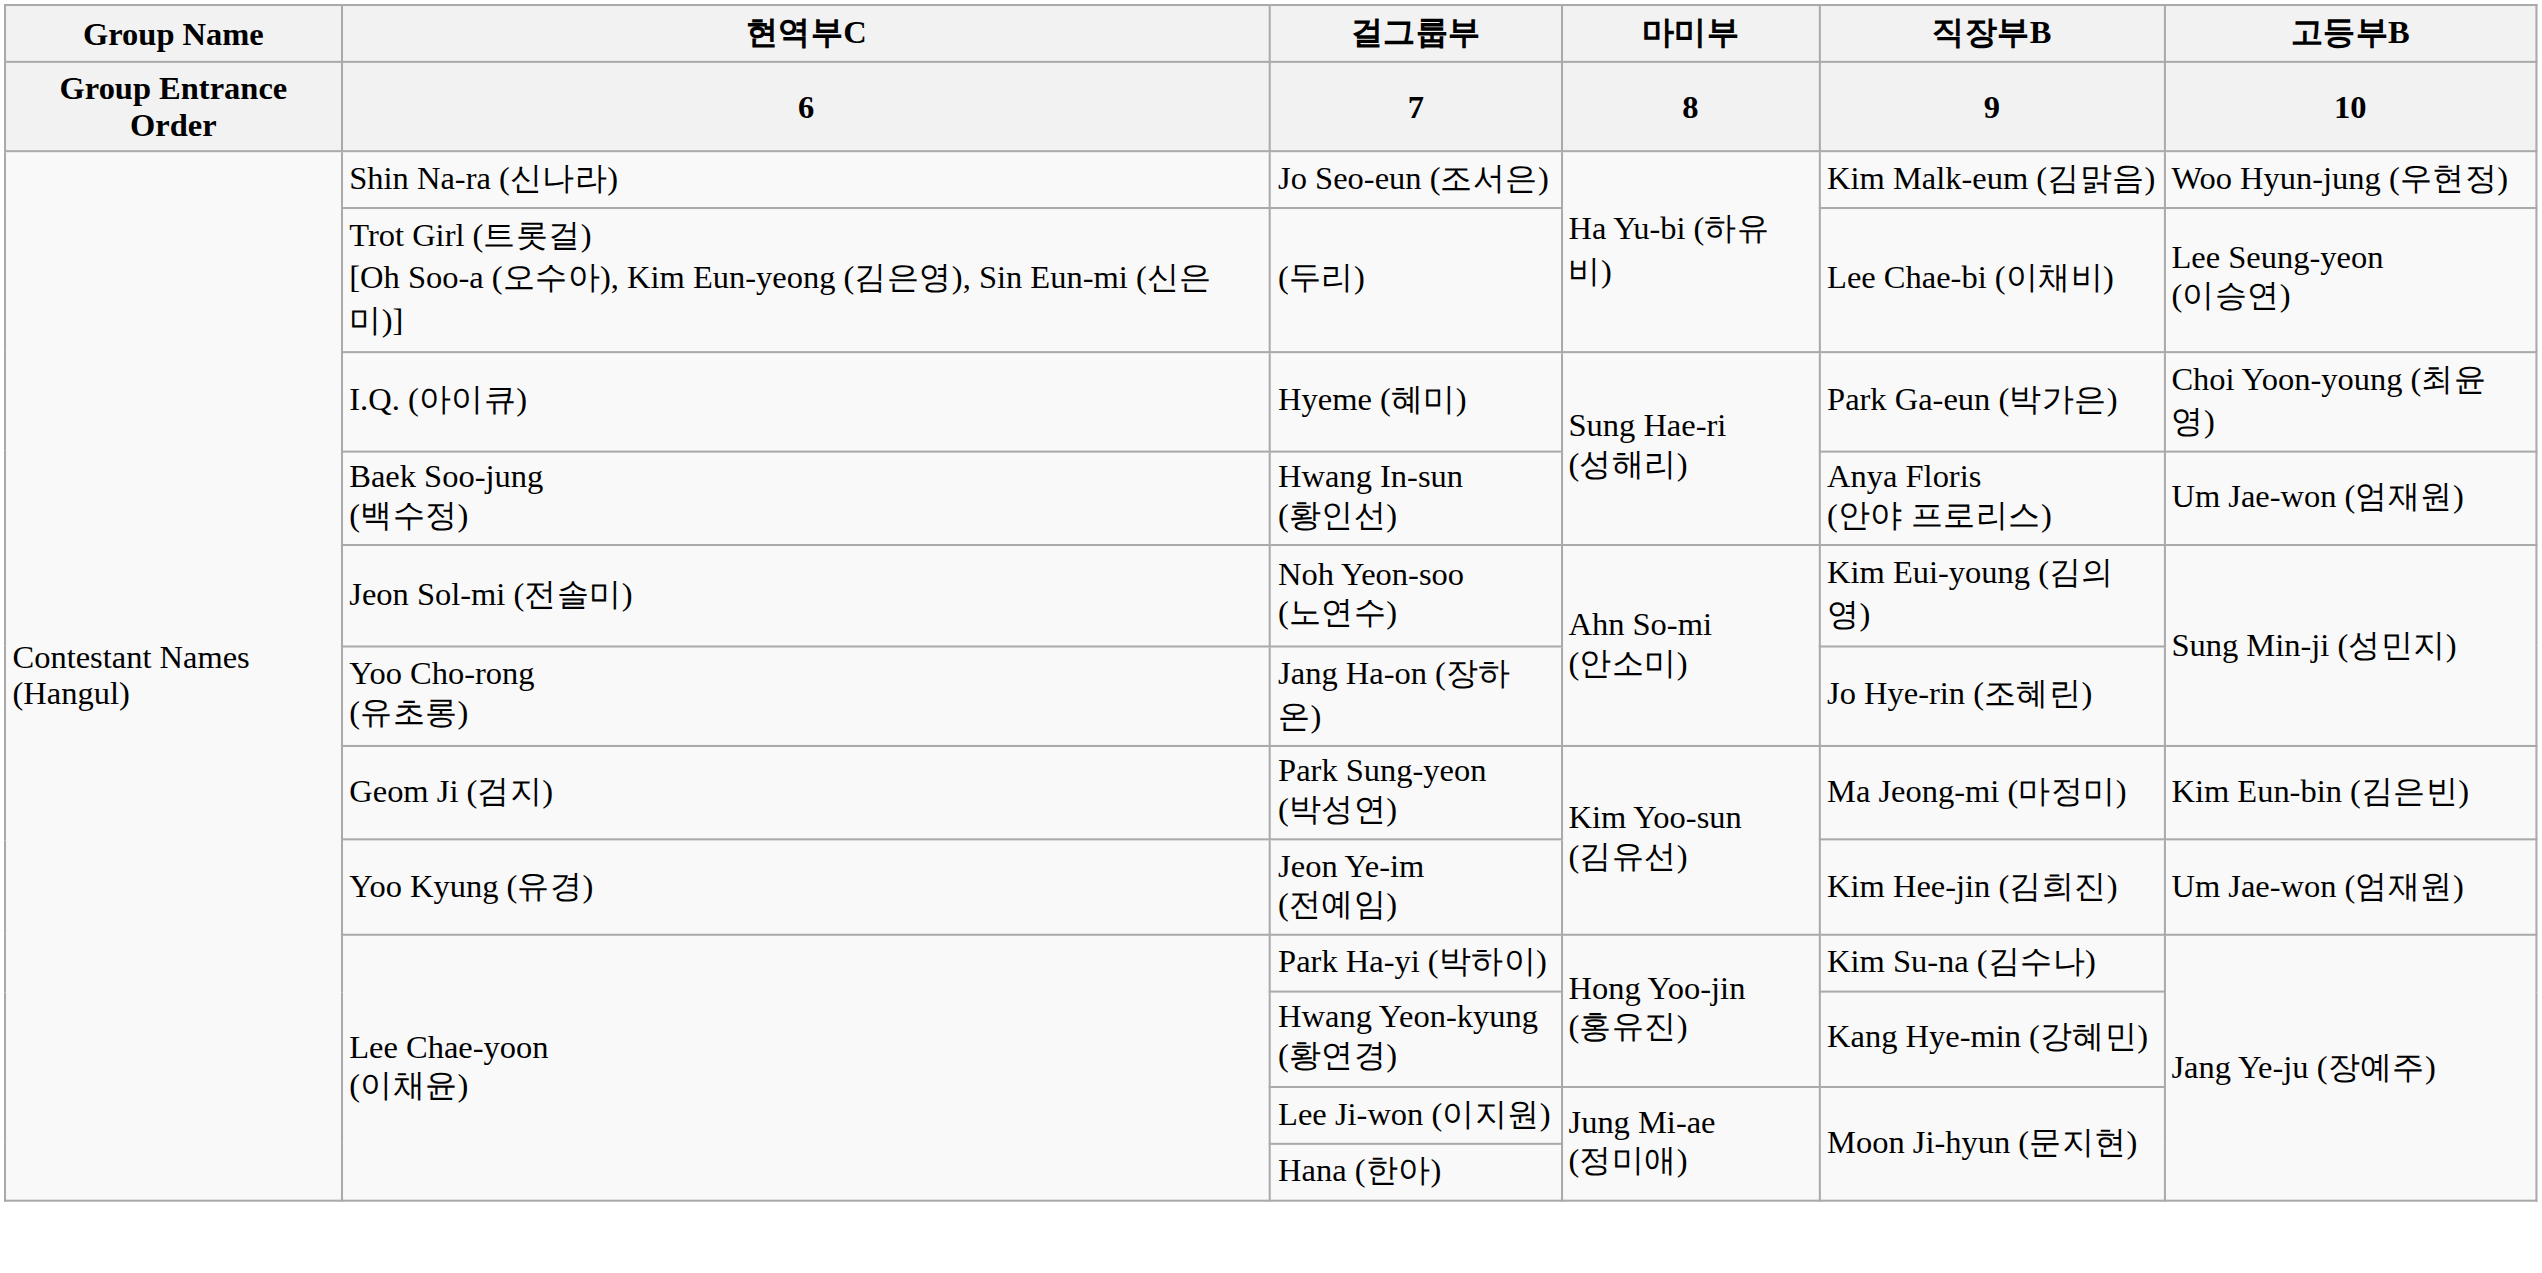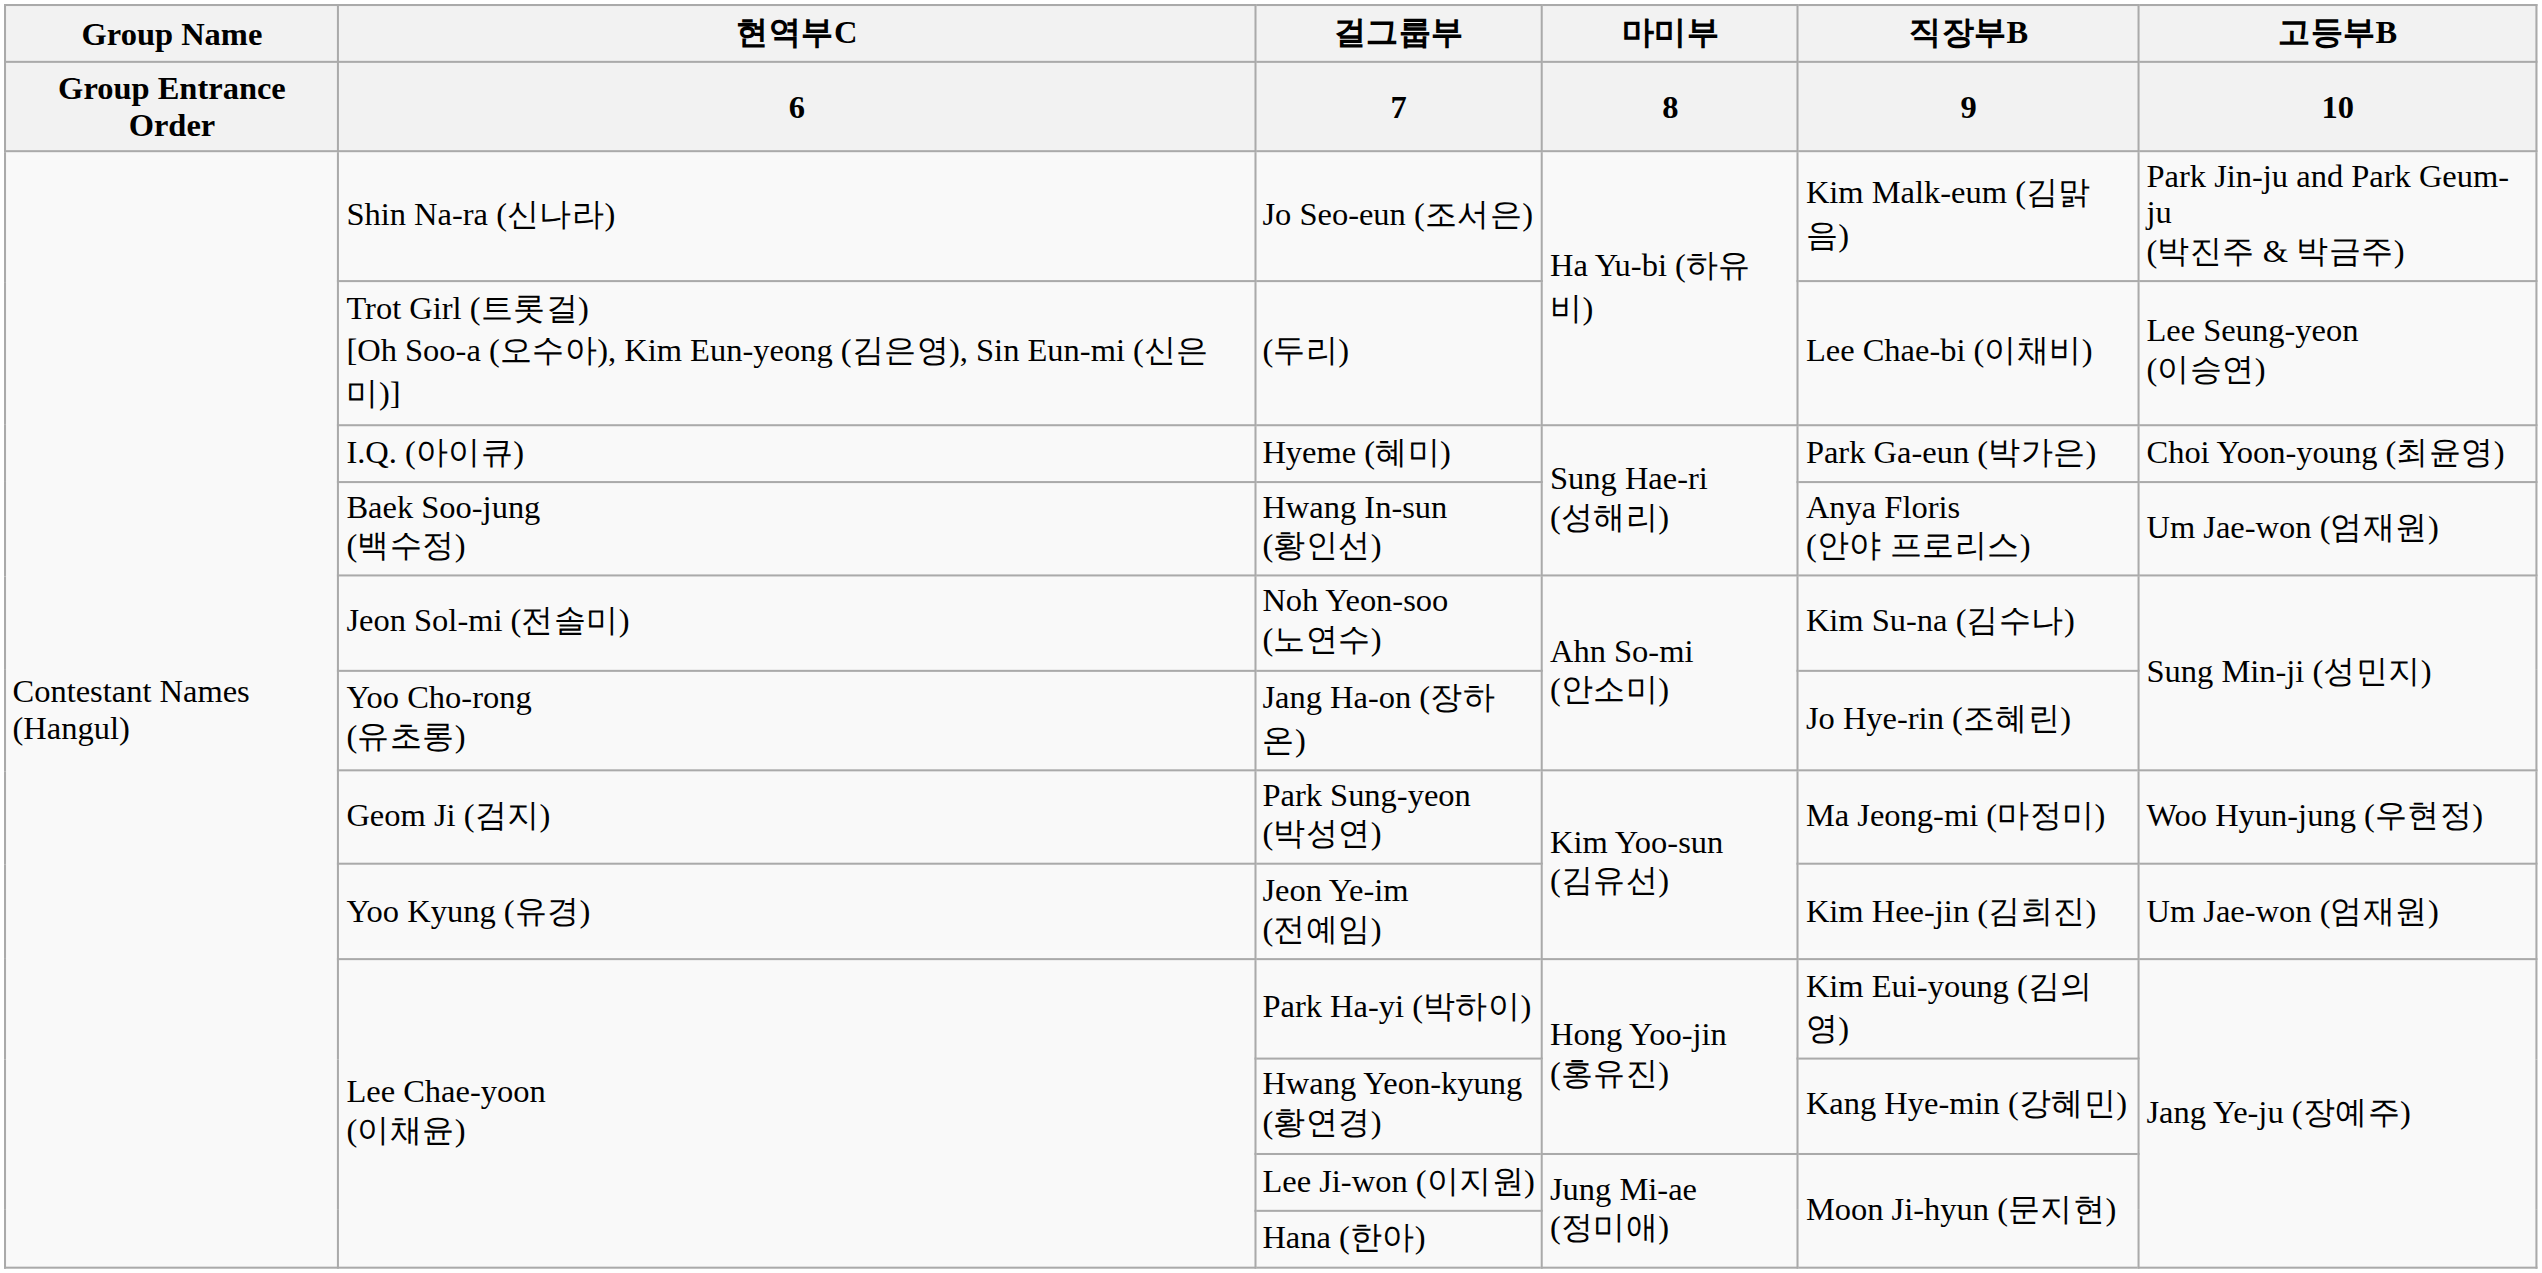(2340, 177) Woo Hyun-jung (우현정) -> (2328, 213) Park Jin-ju and Park Geum-ju (박진주 & 박금주)
(1971, 594) Kim Eui-young (김의영) -> (1940, 621) Kim Su-na (김수나)
(2320, 791) Kim Eun-bin (김은빈) -> (2315, 815) Woo Hyun-jung (우현정)
(1961, 961) Kim Su-na (김수나) -> (1949, 1007) Kim Eui-young (김의영)
